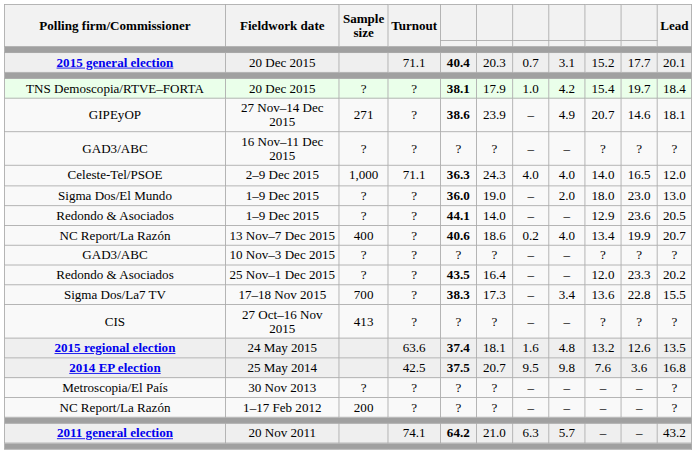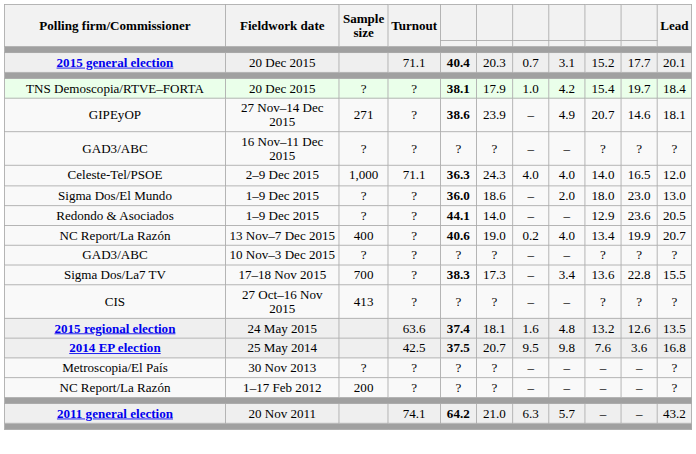(494, 195) 19.0 -> (494, 195) 18.6
(494, 235) 18.6 -> (494, 235) 19.0
- row: (115, 274)
